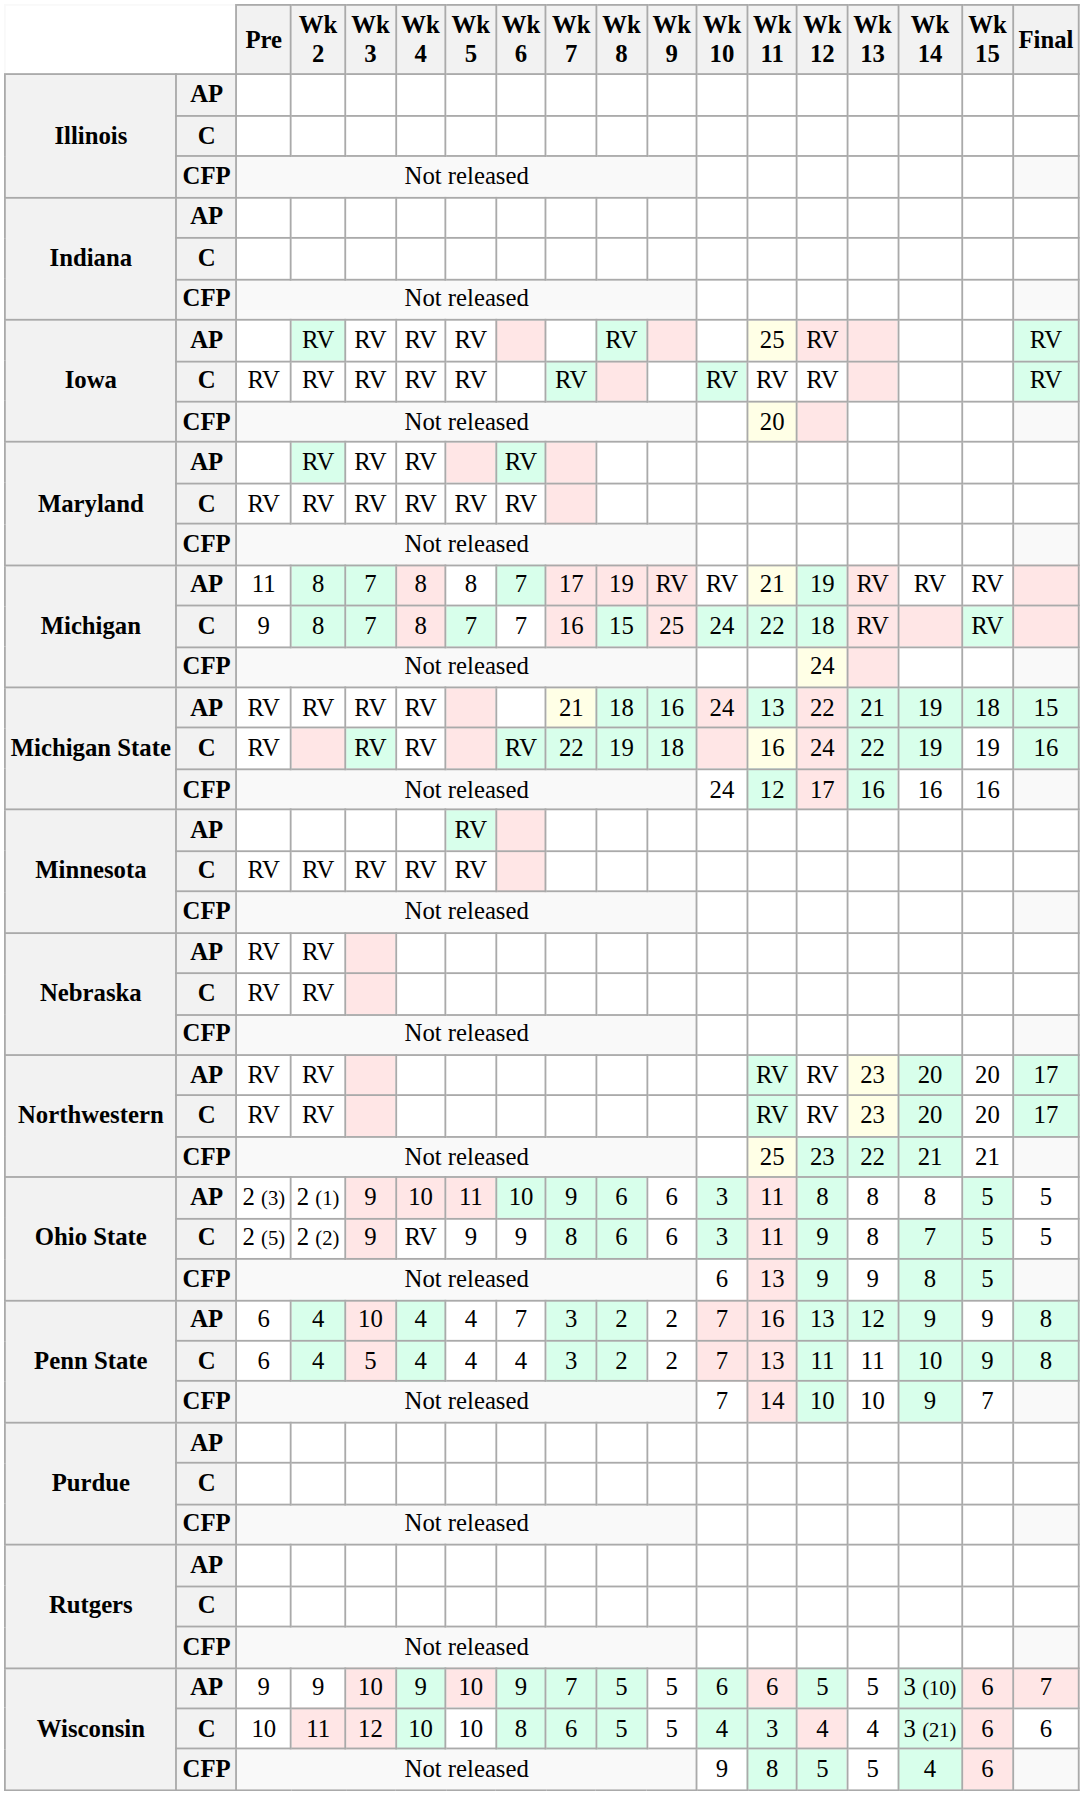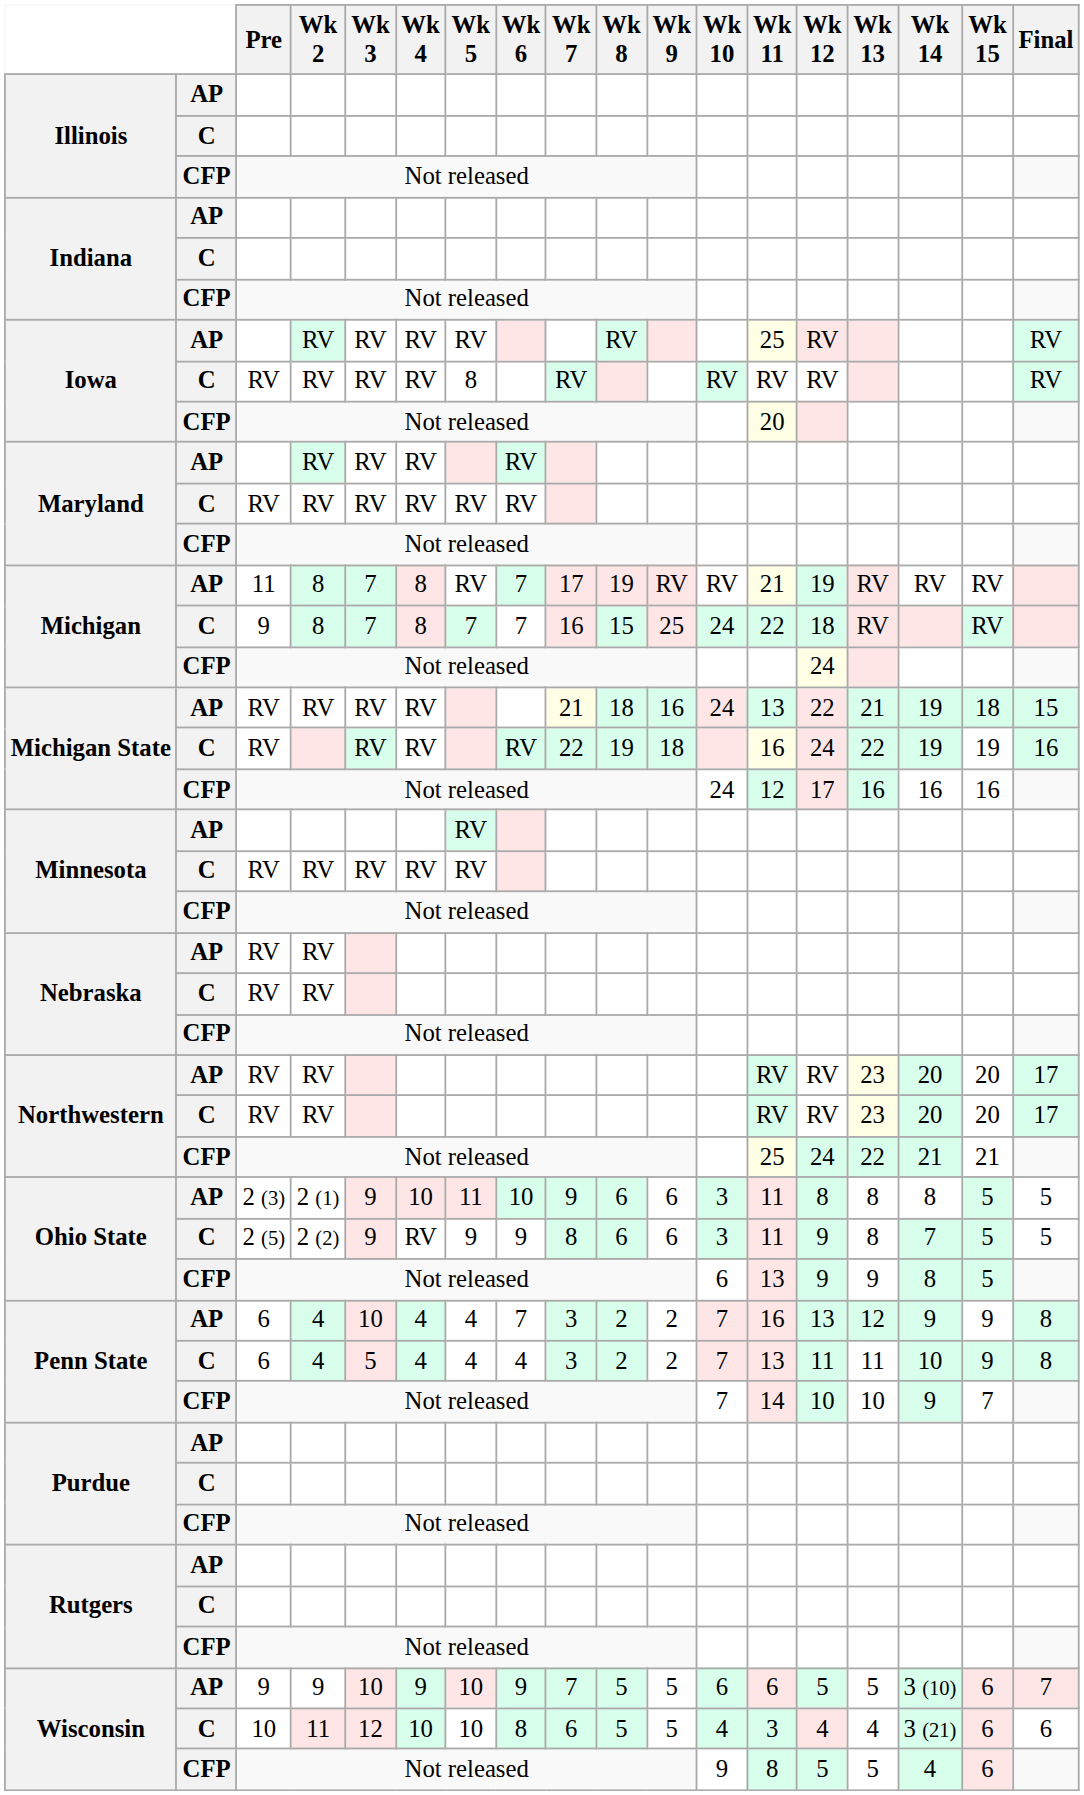(471, 380) RV -> (471, 380) 8
(471, 584) 8 -> (471, 584) RV
(822, 1156) 23 -> (822, 1156) 24
